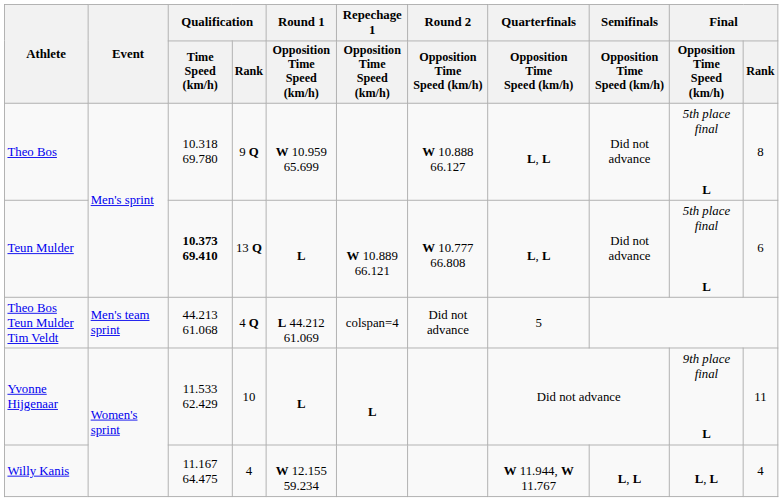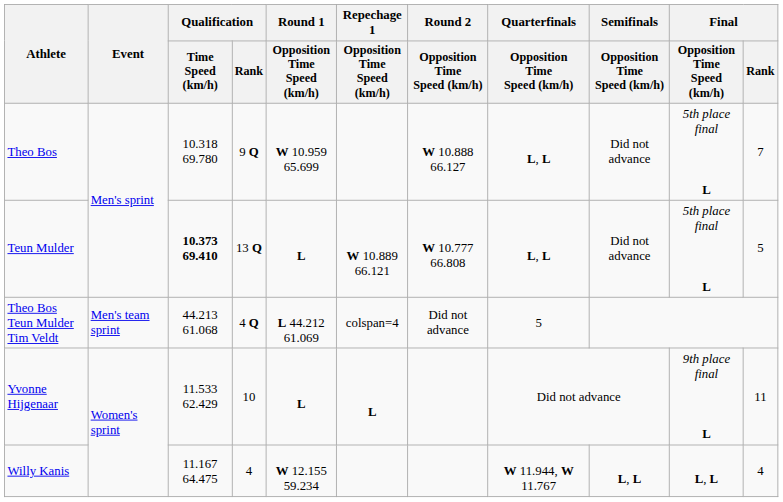(760, 152) 8 -> (760, 152) 7
(760, 249) 6 -> (760, 249) 5
